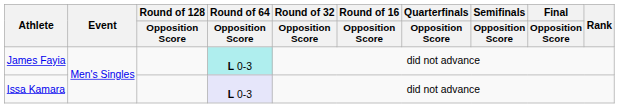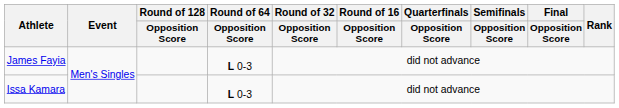(240, 67) paleturquoise background -> (240, 67) no background
(240, 95) lavender background -> (240, 95) no background
